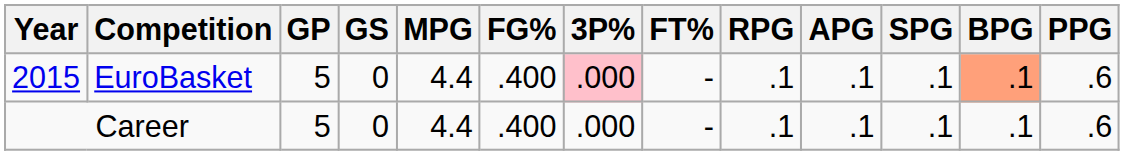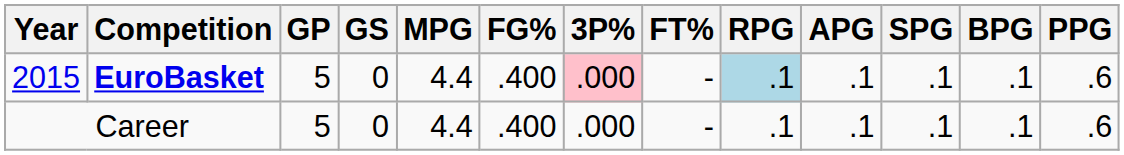(173, 78) normal -> (179, 78) bold
(781, 78) no background -> (781, 78) lightblue background
(1021, 78) lightsalmon background -> (1021, 78) no background
